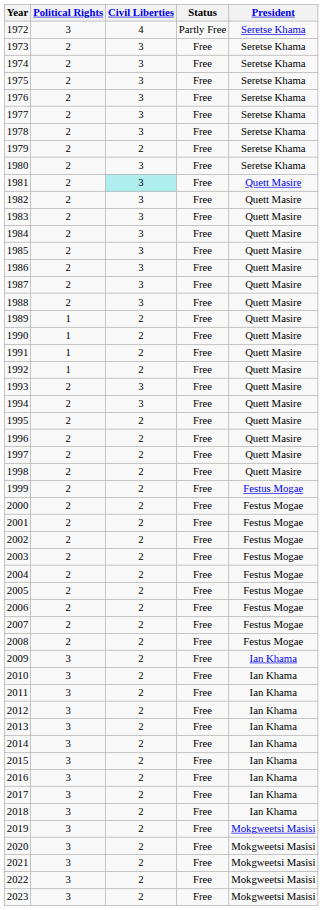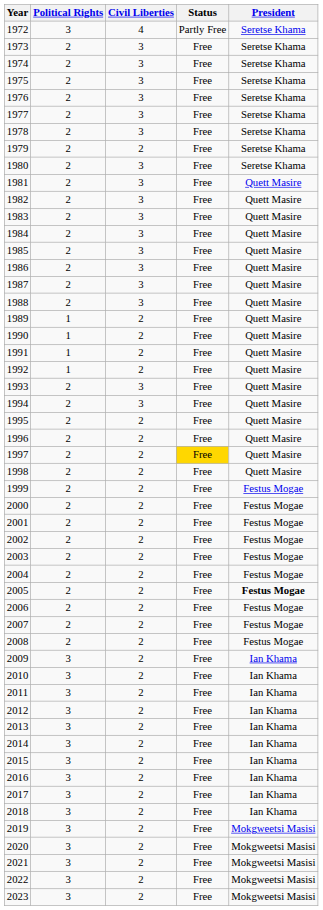(141, 183) paleturquoise background -> (141, 183) no background
(203, 455) no background -> (203, 455) gold background
(273, 591) normal -> (273, 591) bold
